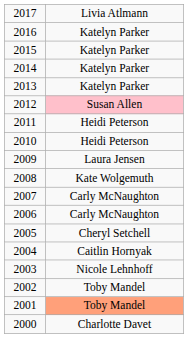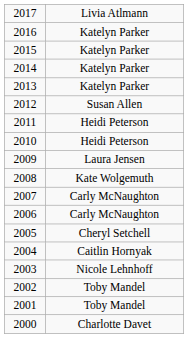(114, 104) pink background -> (114, 104) no background
(114, 305) lightsalmon background -> (114, 305) no background
